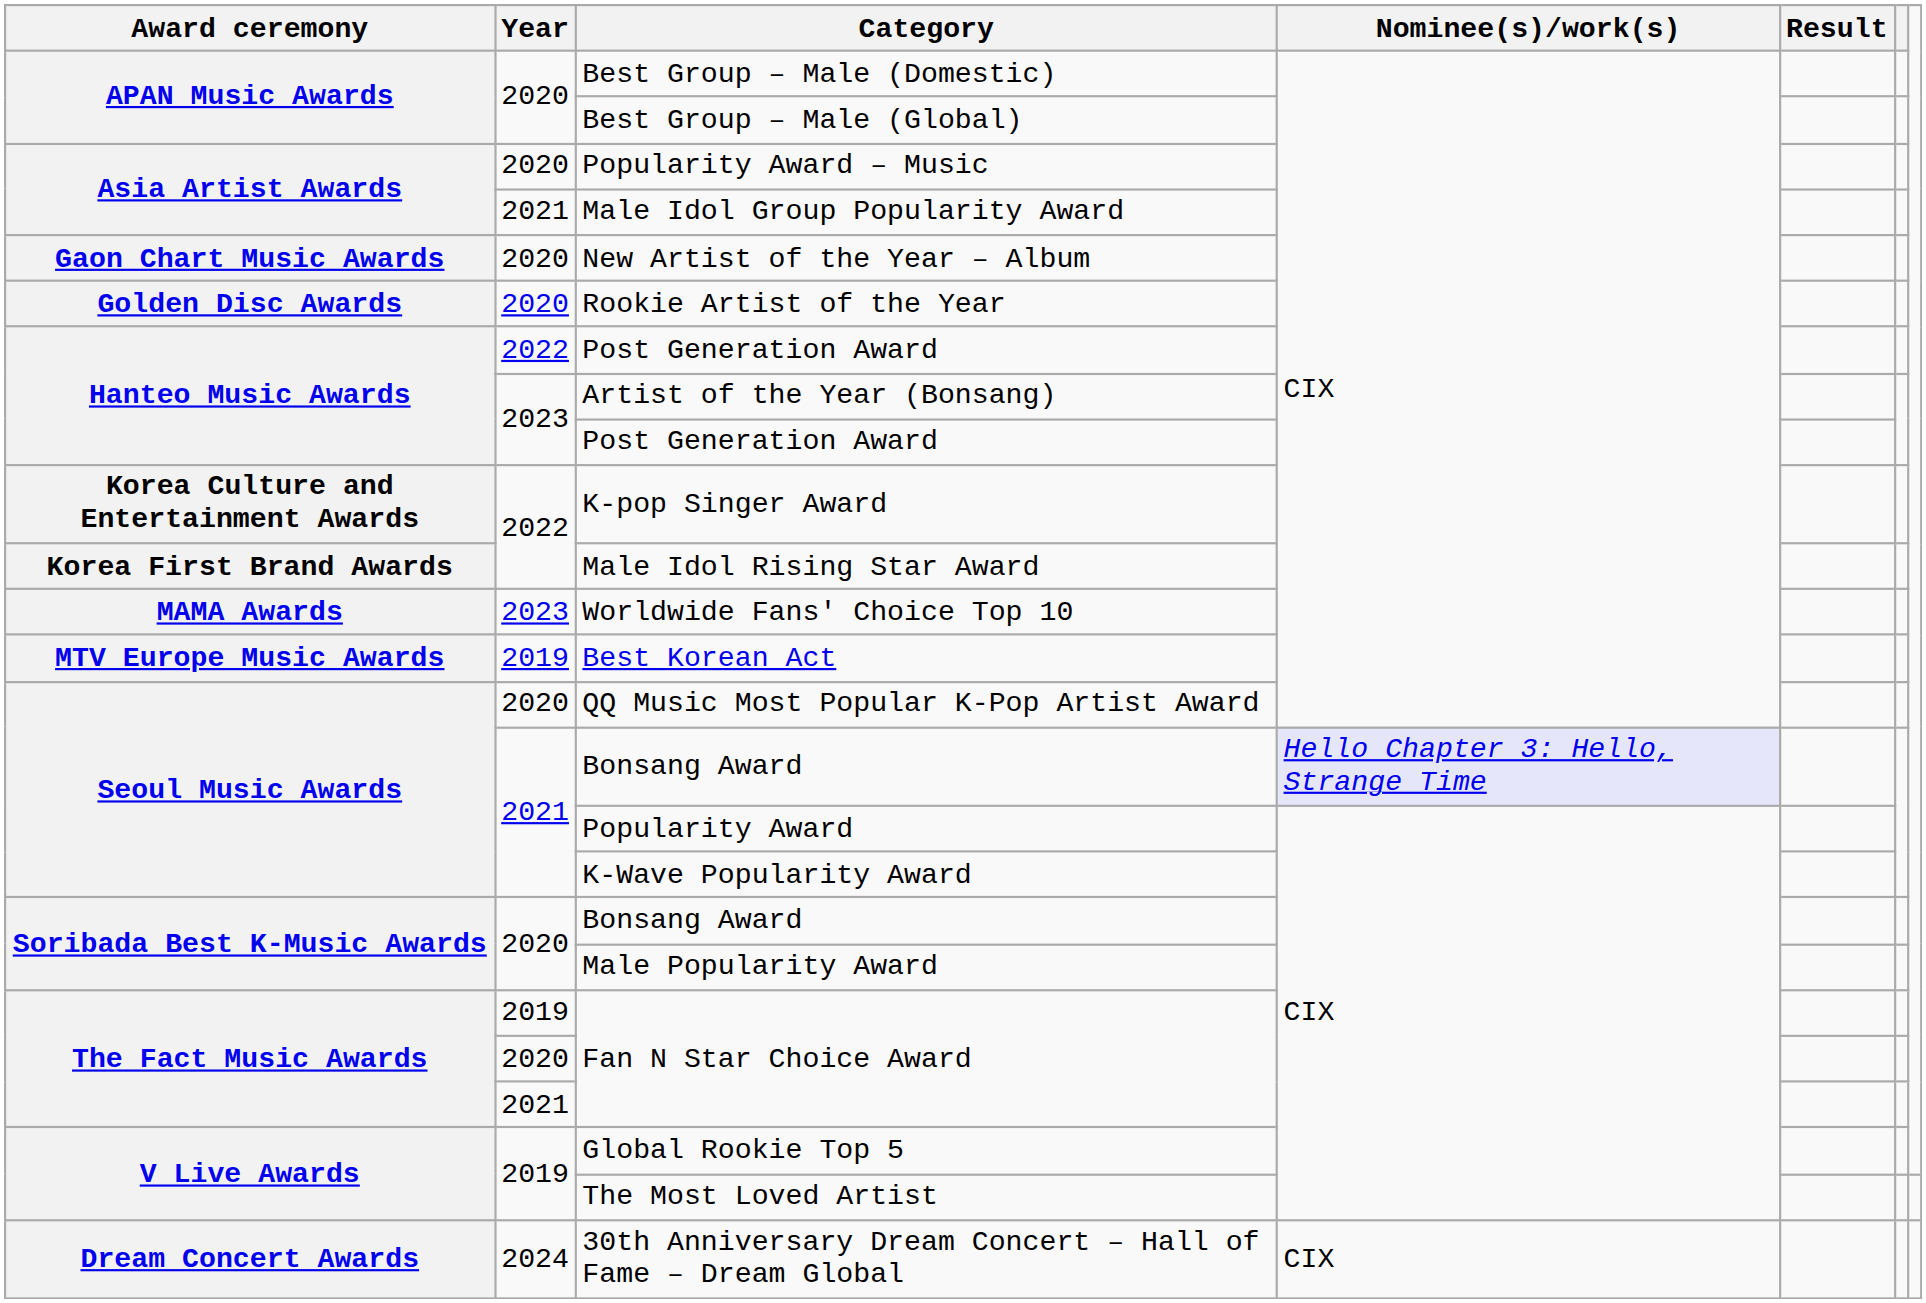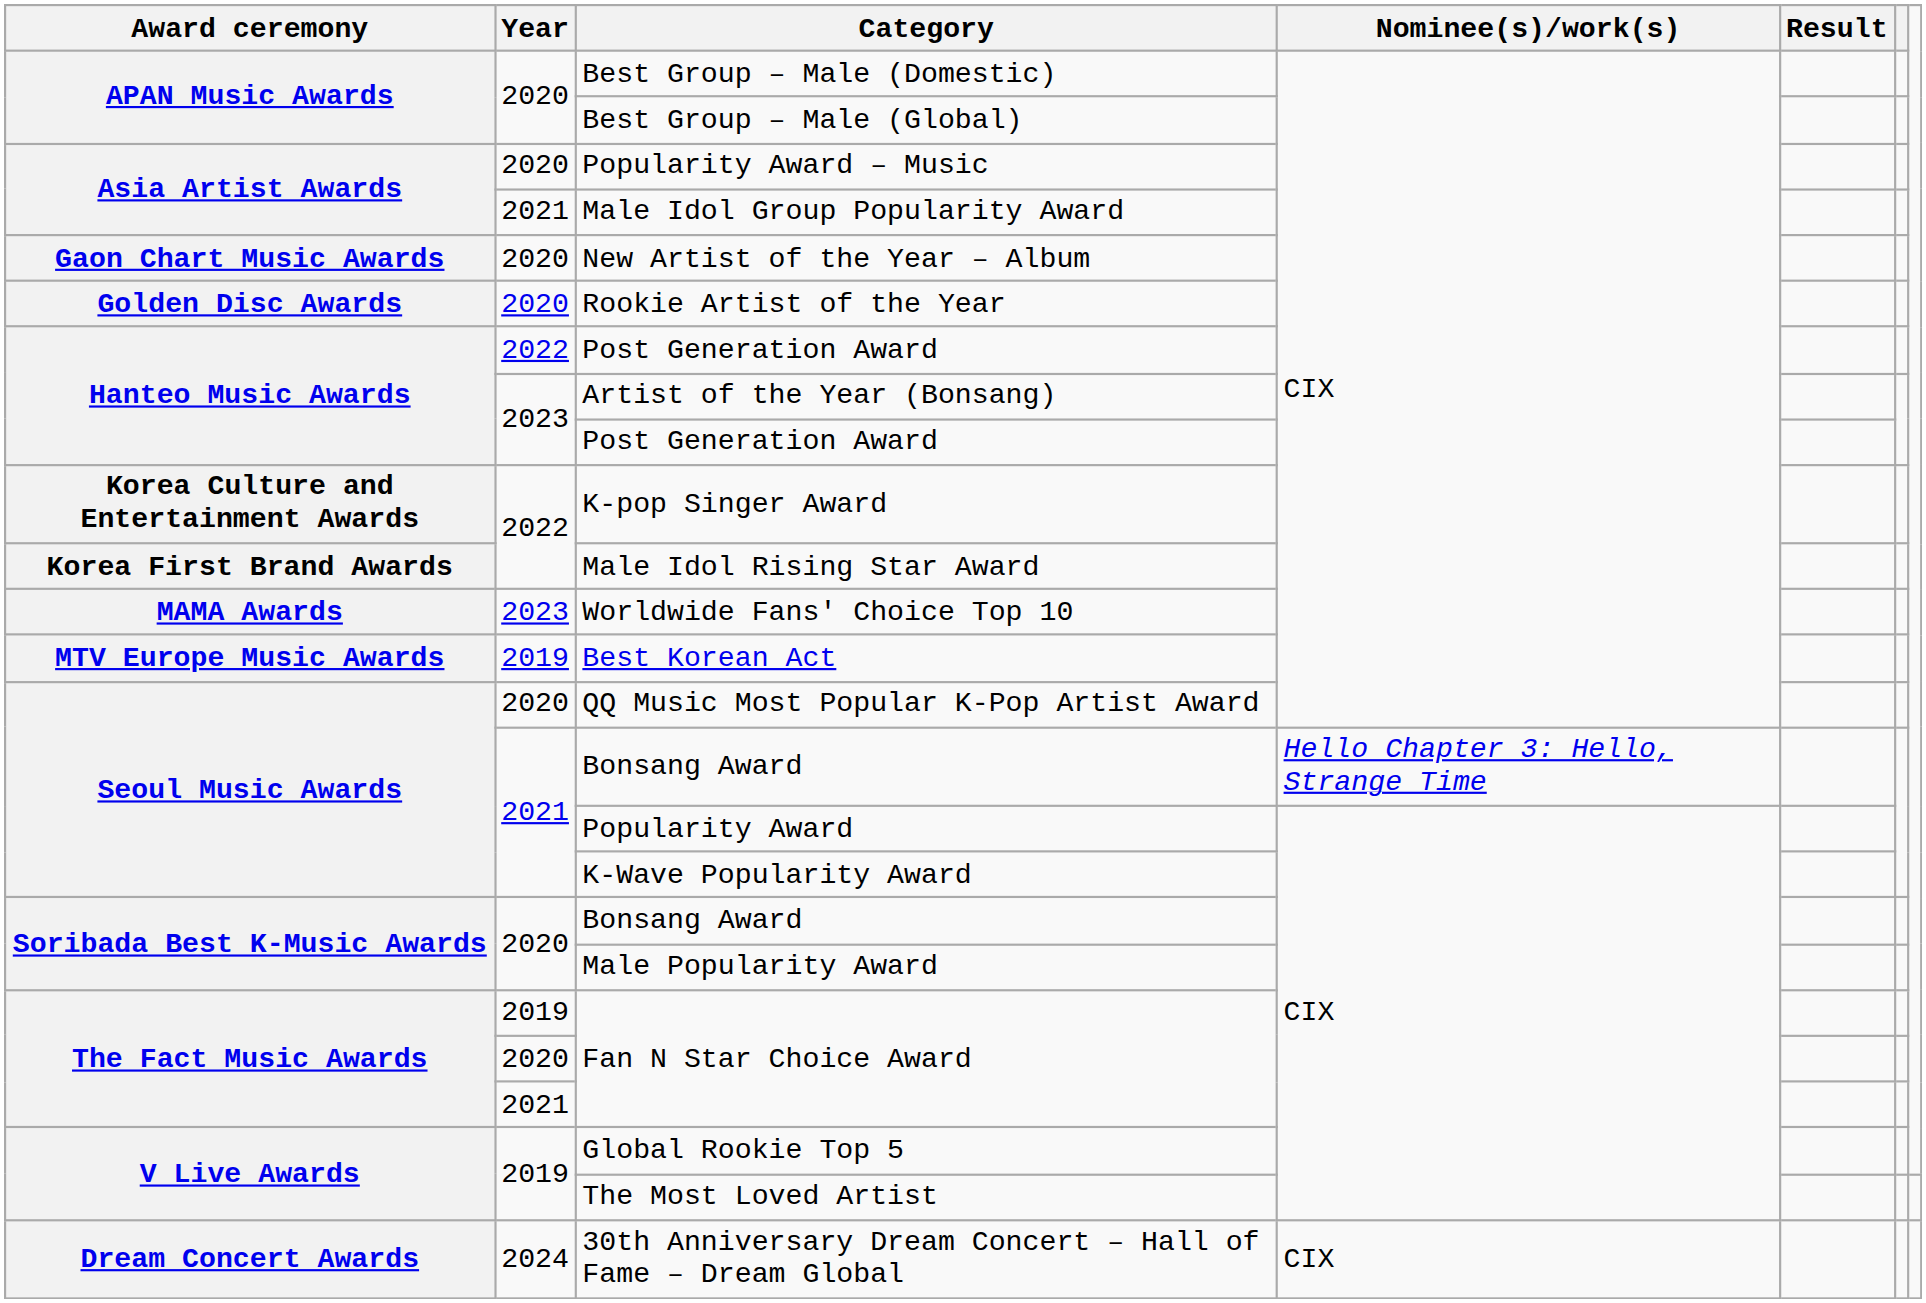(1478, 767) lavender background -> (1478, 767) no background
